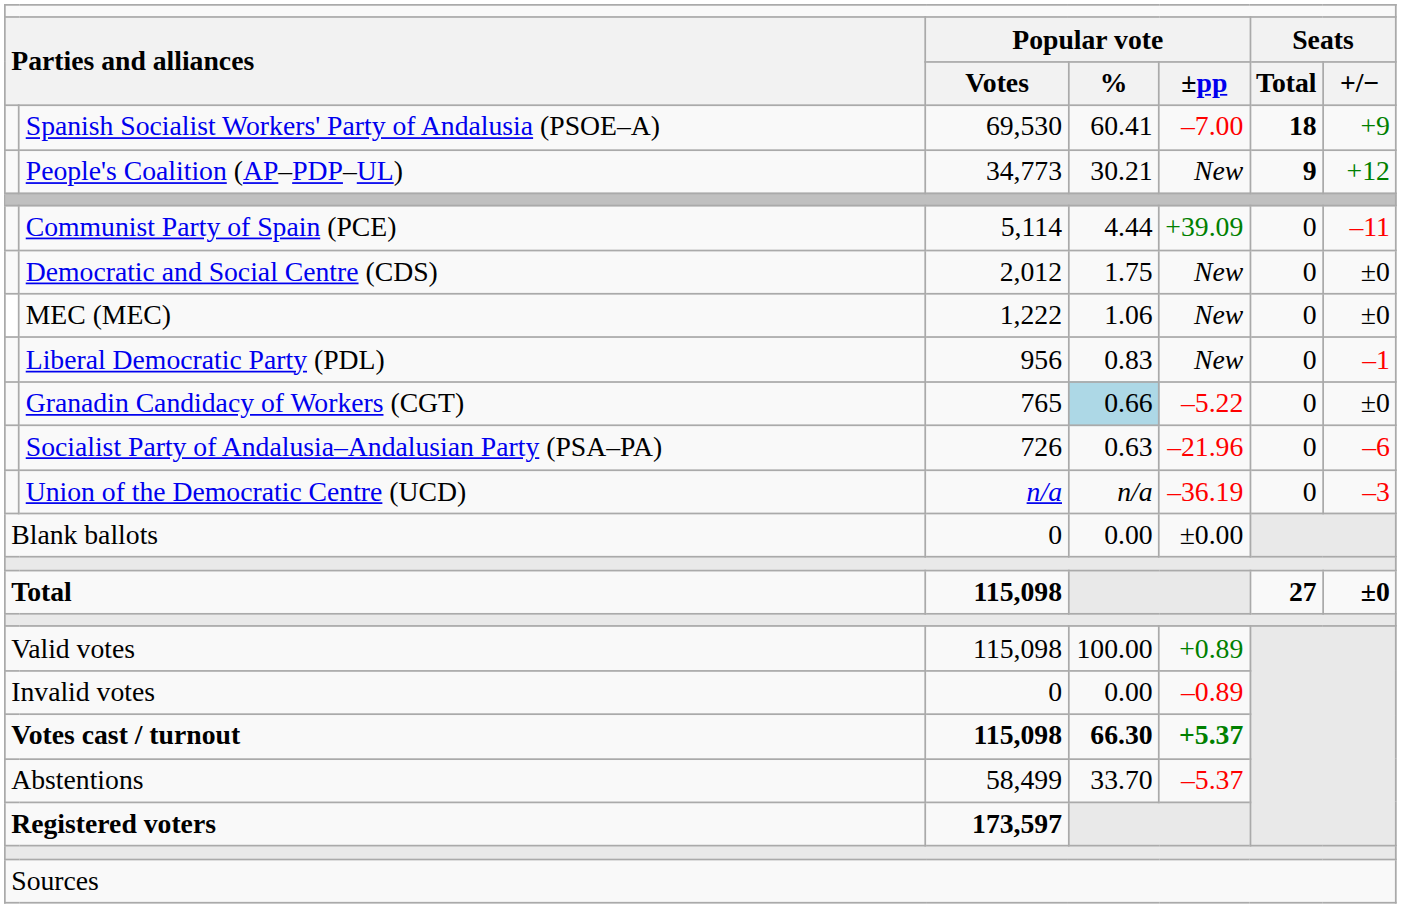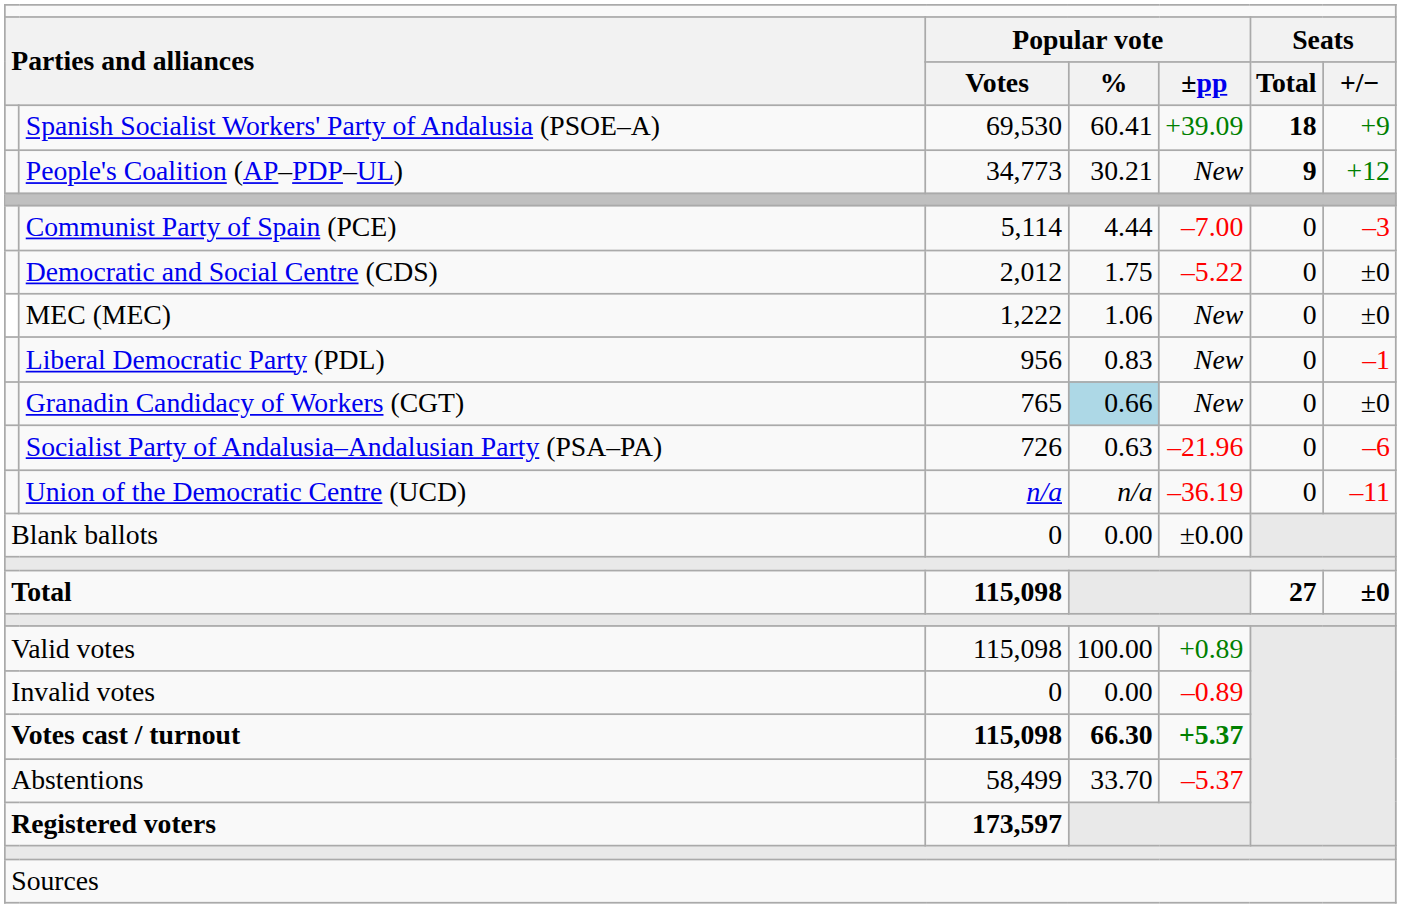(1212, 127) –7.00 -> (1204, 127) +39.09
(1204, 227) +39.09 -> (1212, 227) –7.00
(1370, 227) –11 -> (1376, 227) –3
(1219, 271) New -> (1212, 271) –5.22
(1212, 403) –5.22 -> (1219, 403) New
(1376, 490) –3 -> (1370, 490) –11
